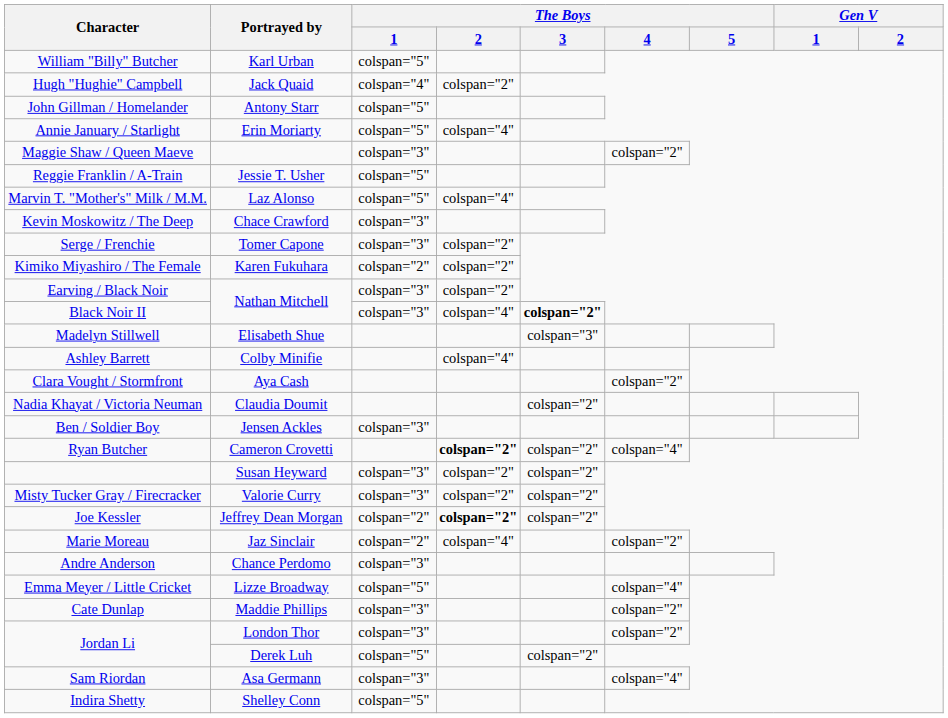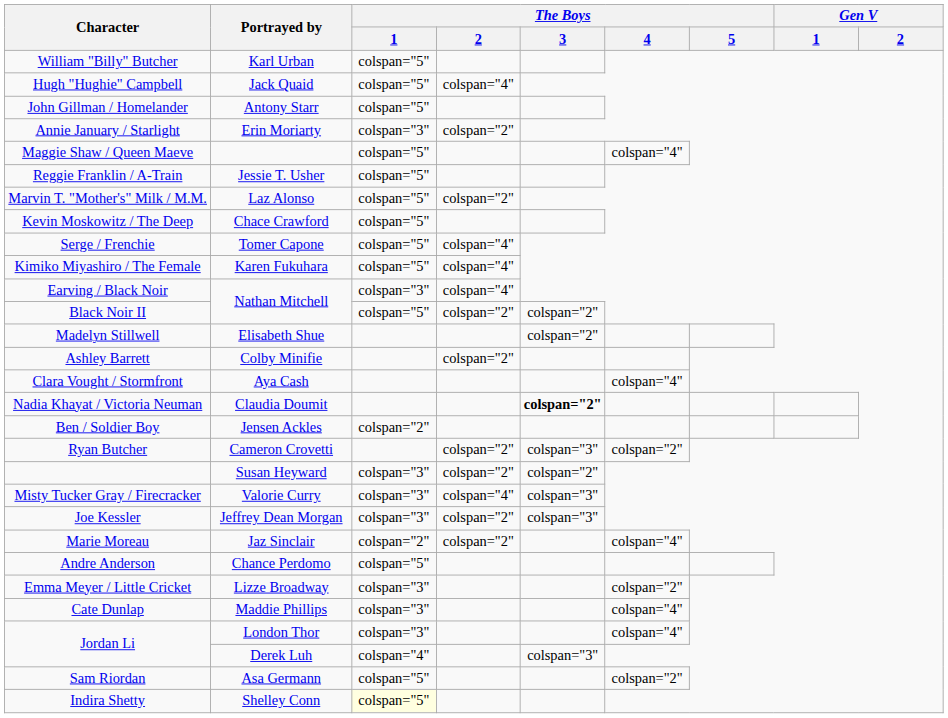(394, 84) colspan="4" -> (394, 84) colspan="5"
(478, 84) colspan="2" -> (478, 84) colspan="4"
(394, 130) colspan="5" -> (394, 130) colspan="3"
(478, 130) colspan="4" -> (478, 130) colspan="2"
(394, 152) colspan="3" -> (394, 152) colspan="5"
(647, 152) colspan="2" -> (647, 152) colspan="4"
(478, 198) colspan="4" -> (478, 198) colspan="2"
(394, 221) colspan="3" -> (394, 221) colspan="5"
(394, 244) colspan="3" -> (394, 244) colspan="5"
(478, 244) colspan="2" -> (478, 244) colspan="4"
(394, 267) colspan="2" -> (394, 267) colspan="5"
(478, 267) colspan="2" -> (478, 267) colspan="4"
(478, 289) colspan="2" -> (478, 289) colspan="4"
(394, 312) colspan="3" -> (394, 312) colspan="5"
(478, 312) colspan="4" -> (478, 312) colspan="2"
(563, 312) bold -> (563, 312) normal
(563, 335) colspan="3" -> (563, 335) colspan="2"
(478, 358) colspan="4" -> (478, 358) colspan="2"
(647, 381) colspan="2" -> (647, 381) colspan="4"
(563, 404) normal -> (563, 404) bold
(394, 426) colspan="3" -> (394, 426) colspan="2"
(478, 449) bold -> (478, 449) normal
(563, 449) colspan="2" -> (563, 449) colspan="3"
(647, 449) colspan="4" -> (647, 449) colspan="2"
(478, 495) colspan="2" -> (478, 495) colspan="4"
(563, 495) colspan="2" -> (563, 495) colspan="3"
(394, 518) colspan="2" -> (394, 518) colspan="3"
(478, 518) bold -> (478, 518) normal
(563, 518) colspan="2" -> (563, 518) colspan="3"
(478, 541) colspan="4" -> (478, 541) colspan="2"
(647, 541) colspan="2" -> (647, 541) colspan="4"
(394, 564) colspan="3" -> (394, 564) colspan="5"
(394, 586) colspan="5" -> (394, 586) colspan="3"
(647, 586) colspan="4" -> (647, 586) colspan="2"
(647, 609) colspan="2" -> (647, 609) colspan="4"
(647, 632) colspan="2" -> (647, 632) colspan="4"
(394, 655) colspan="5" -> (394, 655) colspan="4"
(563, 655) colspan="2" -> (563, 655) colspan="3"
(394, 678) colspan="3" -> (394, 678) colspan="5"
(647, 678) colspan="4" -> (647, 678) colspan="2"
(394, 701) no background -> (394, 701) lightyellow background
